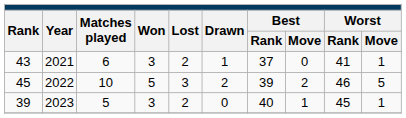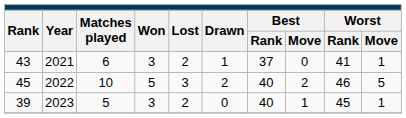(266, 82) 39 -> (266, 82) 40
